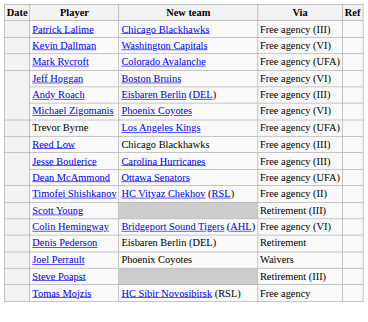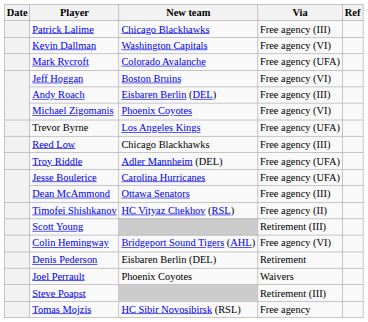+ row: (57, 161)
(295, 161) Free agency (III) -> (300, 177) Free agency (UFA)
(300, 177) Free agency (UFA) -> (295, 194) Free agency (III)
